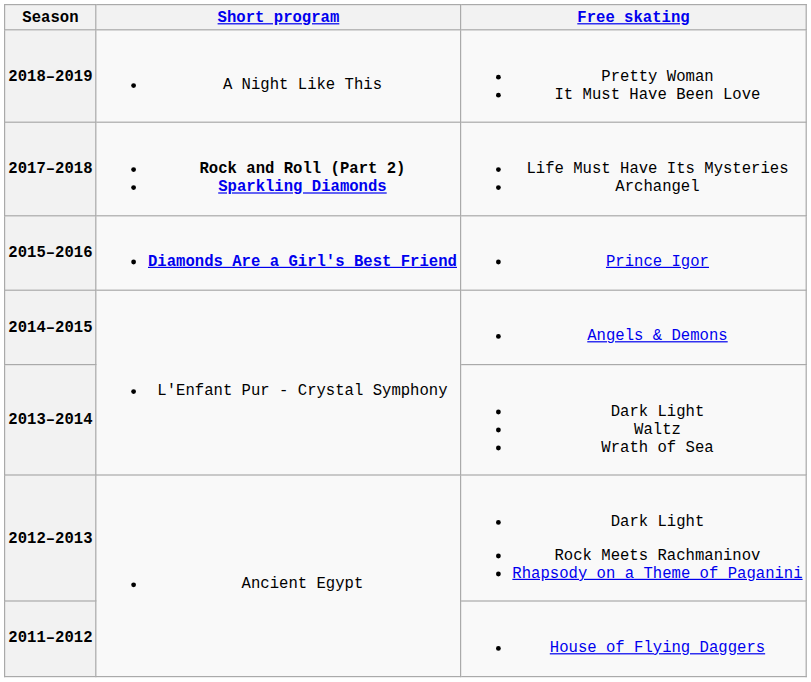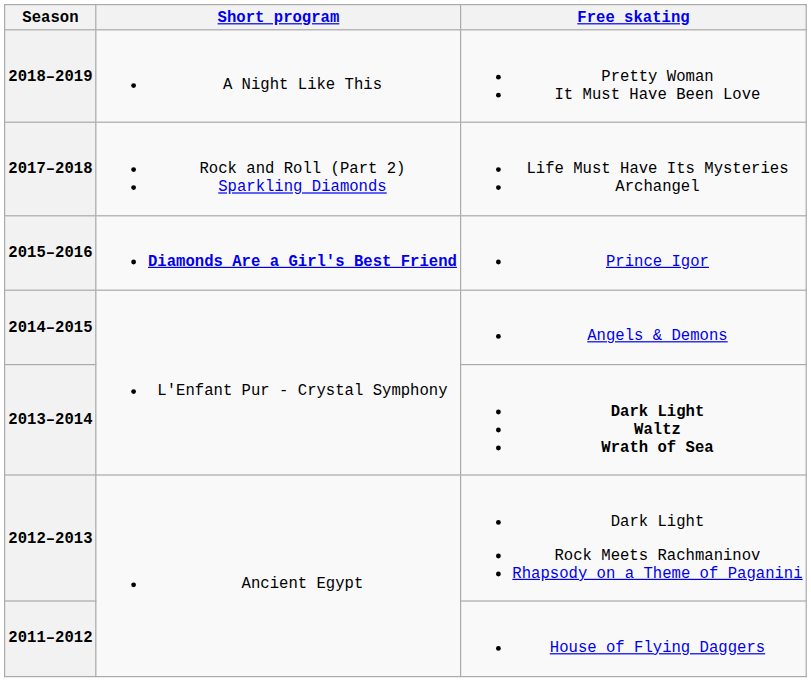(278, 178) bold -> (278, 178) normal
(633, 429) normal -> (633, 429) bold
